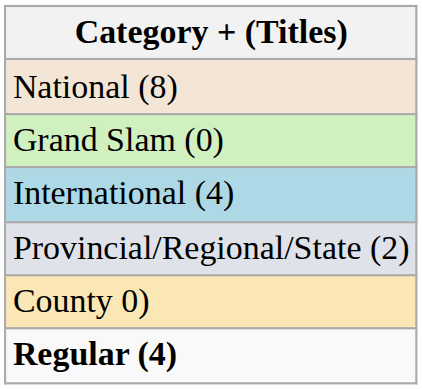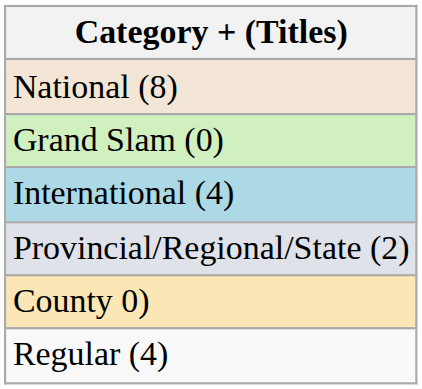(95, 355) bold -> (91, 355) normal
